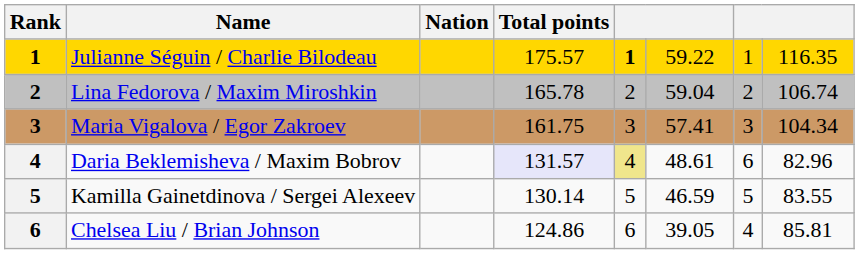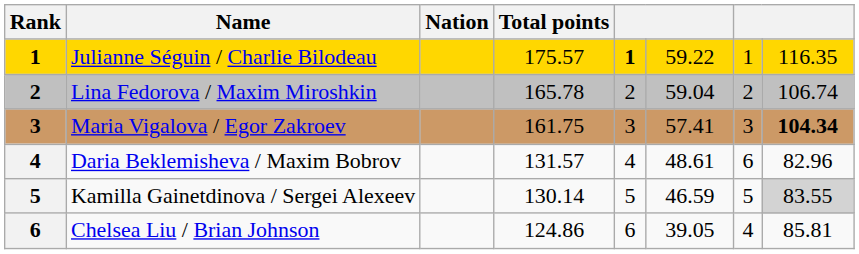(808, 126) normal -> (808, 126) bold
(554, 160) lavender background -> (554, 160) no background
(630, 160) khaki background -> (630, 160) no background
(808, 195) no background -> (808, 195) lightgrey background
